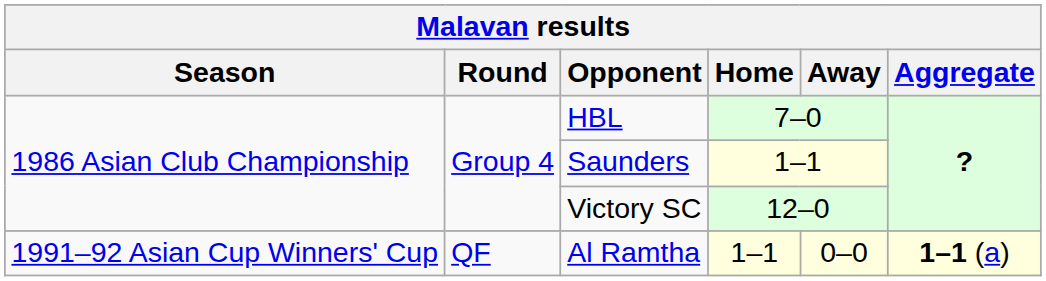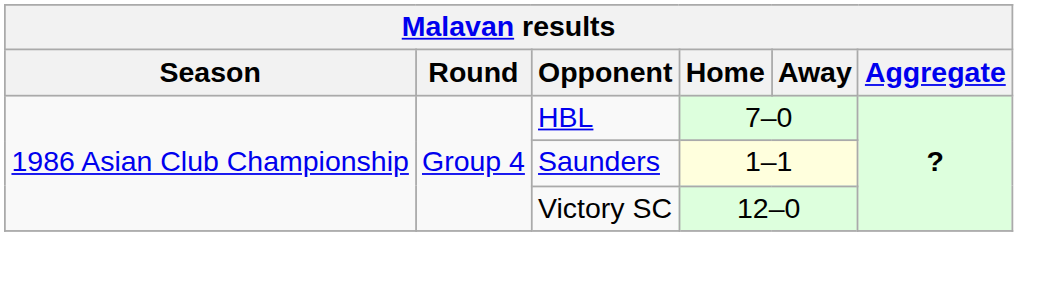- row: (634, 252)
